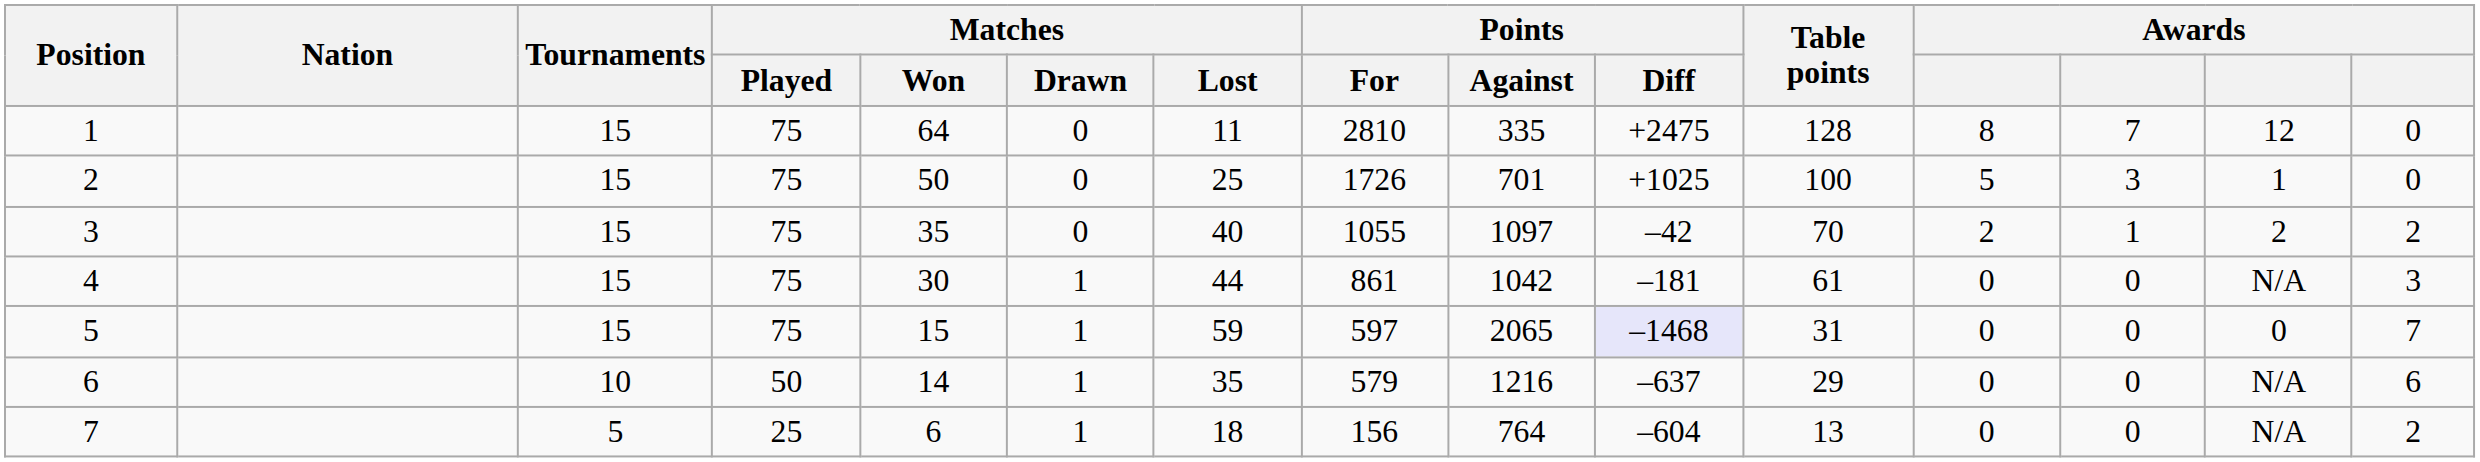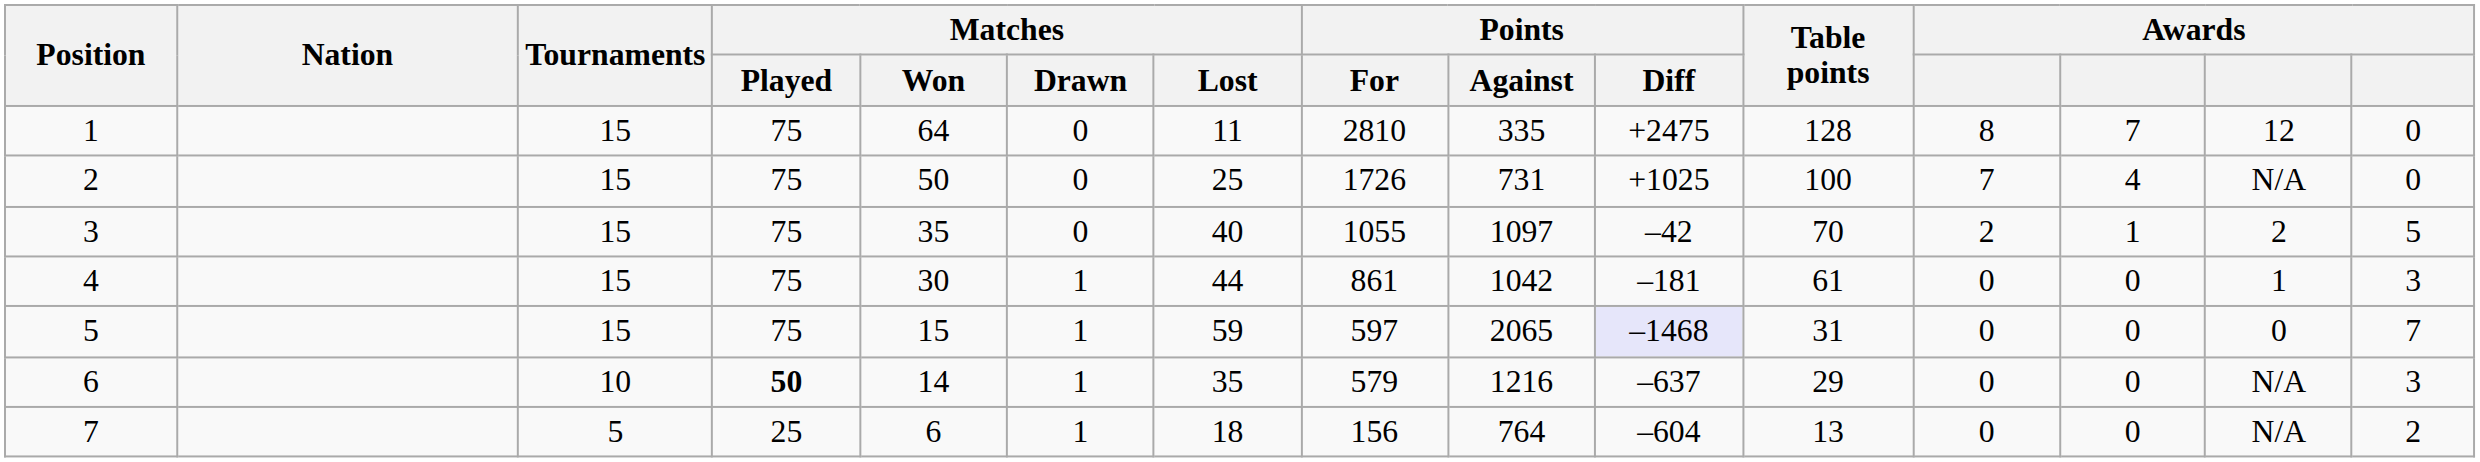(1522, 180) 701 -> (1522, 180) 731
(1987, 180) 5 -> (1987, 180) 7
(2133, 180) 3 -> (2133, 180) 4
(2279, 180) 1 -> (2279, 180) N/A
(2413, 230) 2 -> (2413, 230) 5
(2279, 280) N/A -> (2279, 280) 1
(786, 381) normal -> (786, 381) bold
(2413, 381) 6 -> (2413, 381) 3
